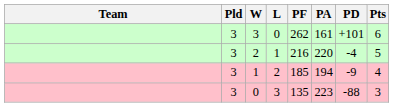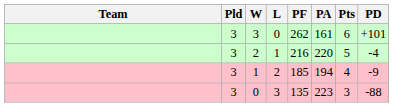columns swapped: (351, 14) <-> (378, 14)
